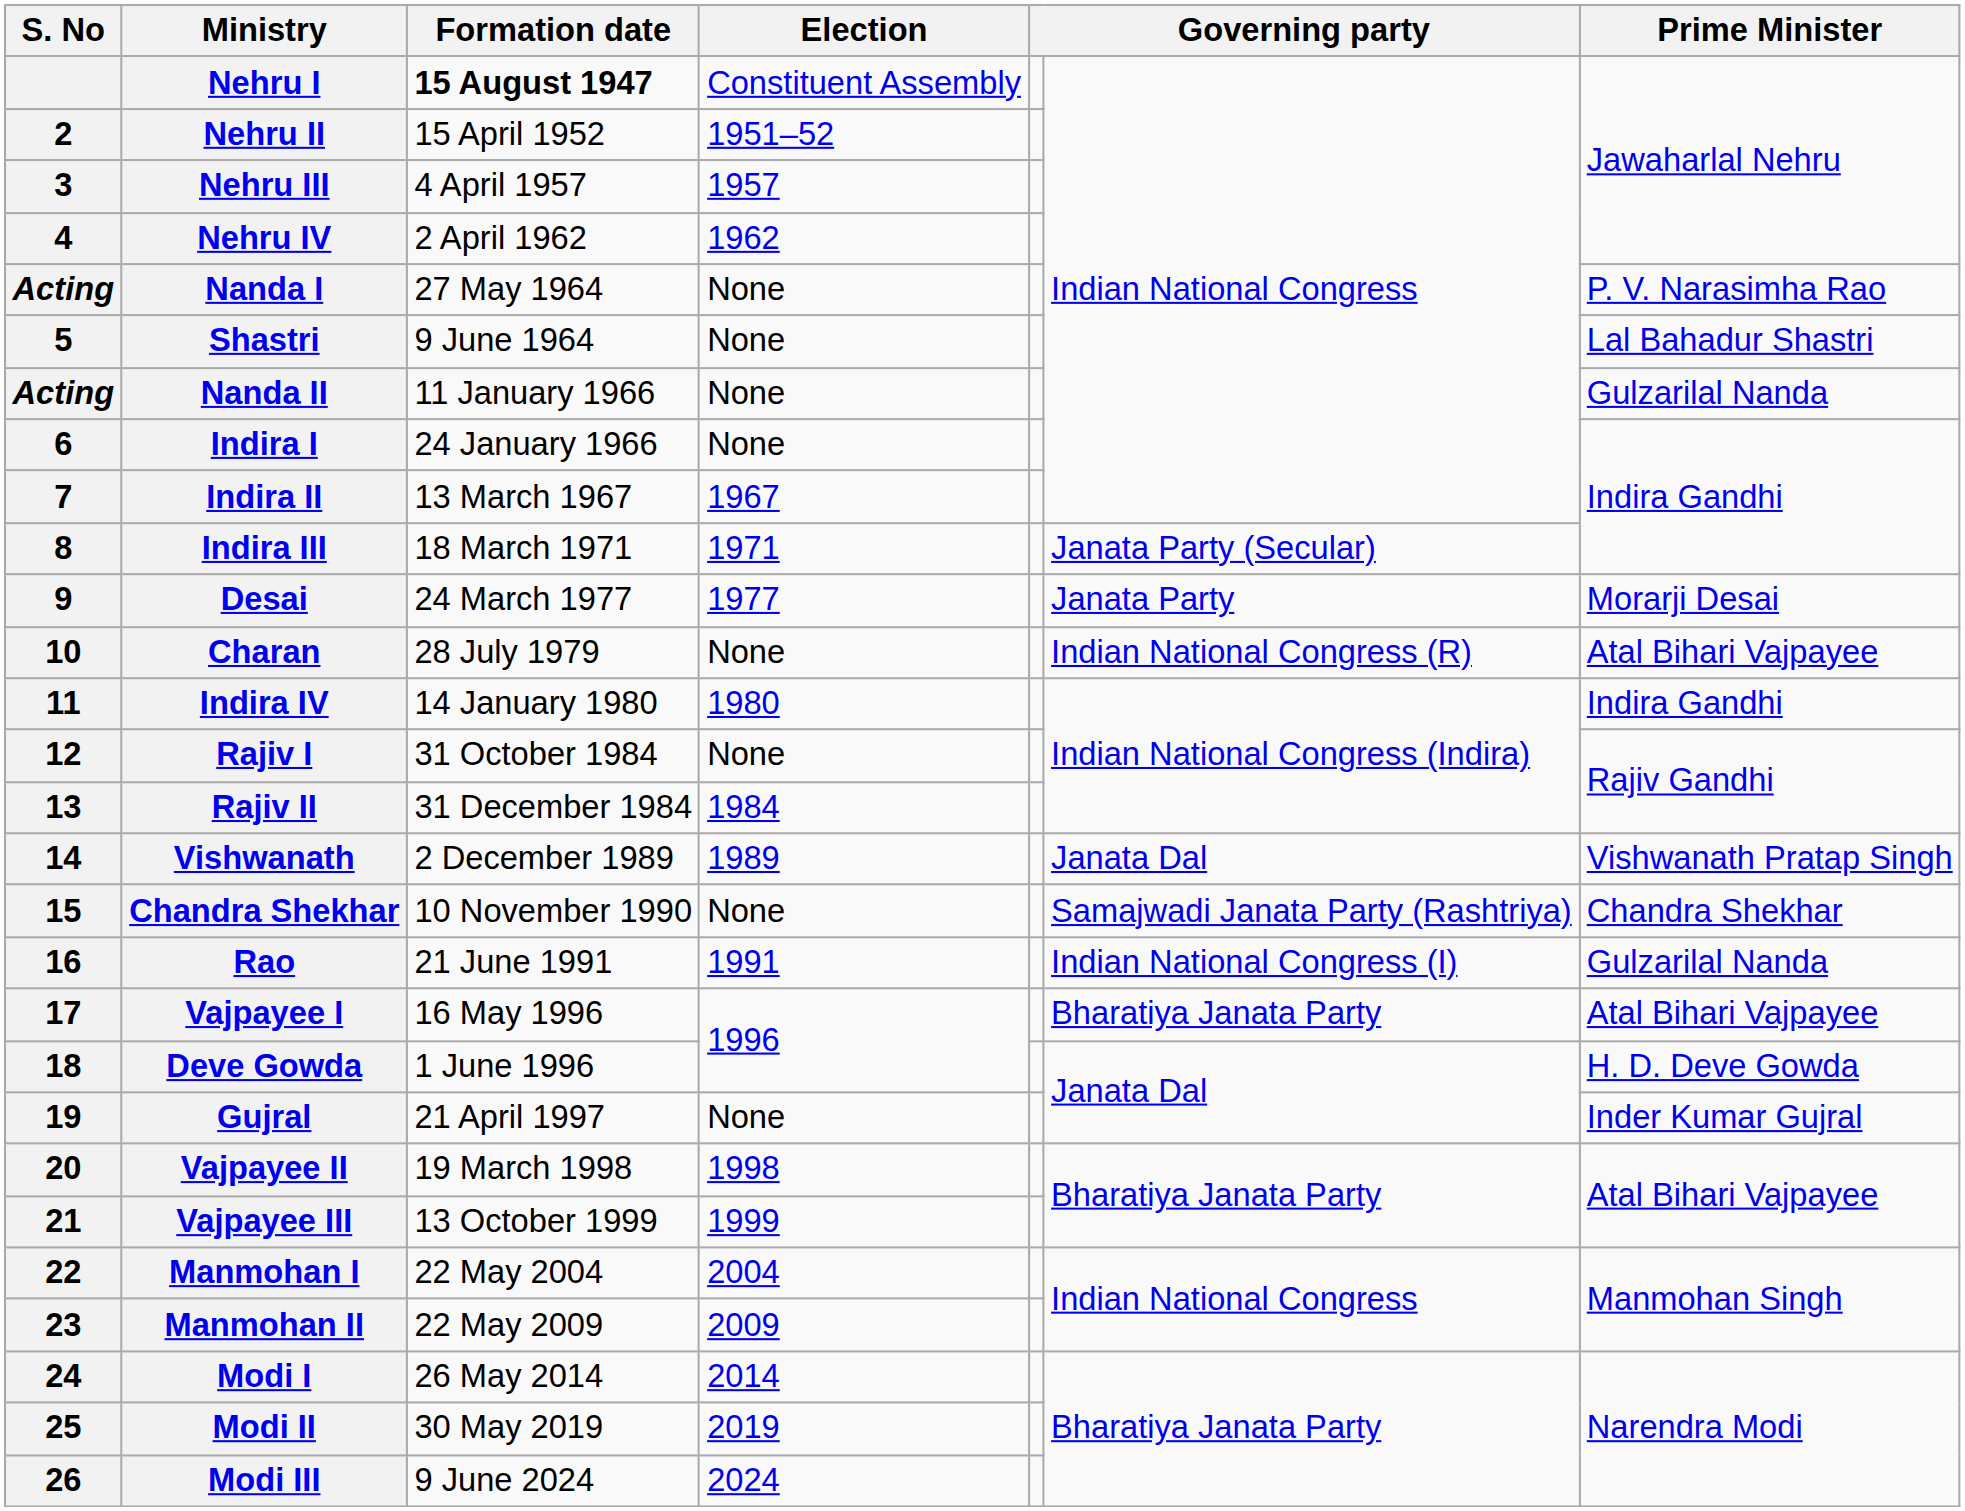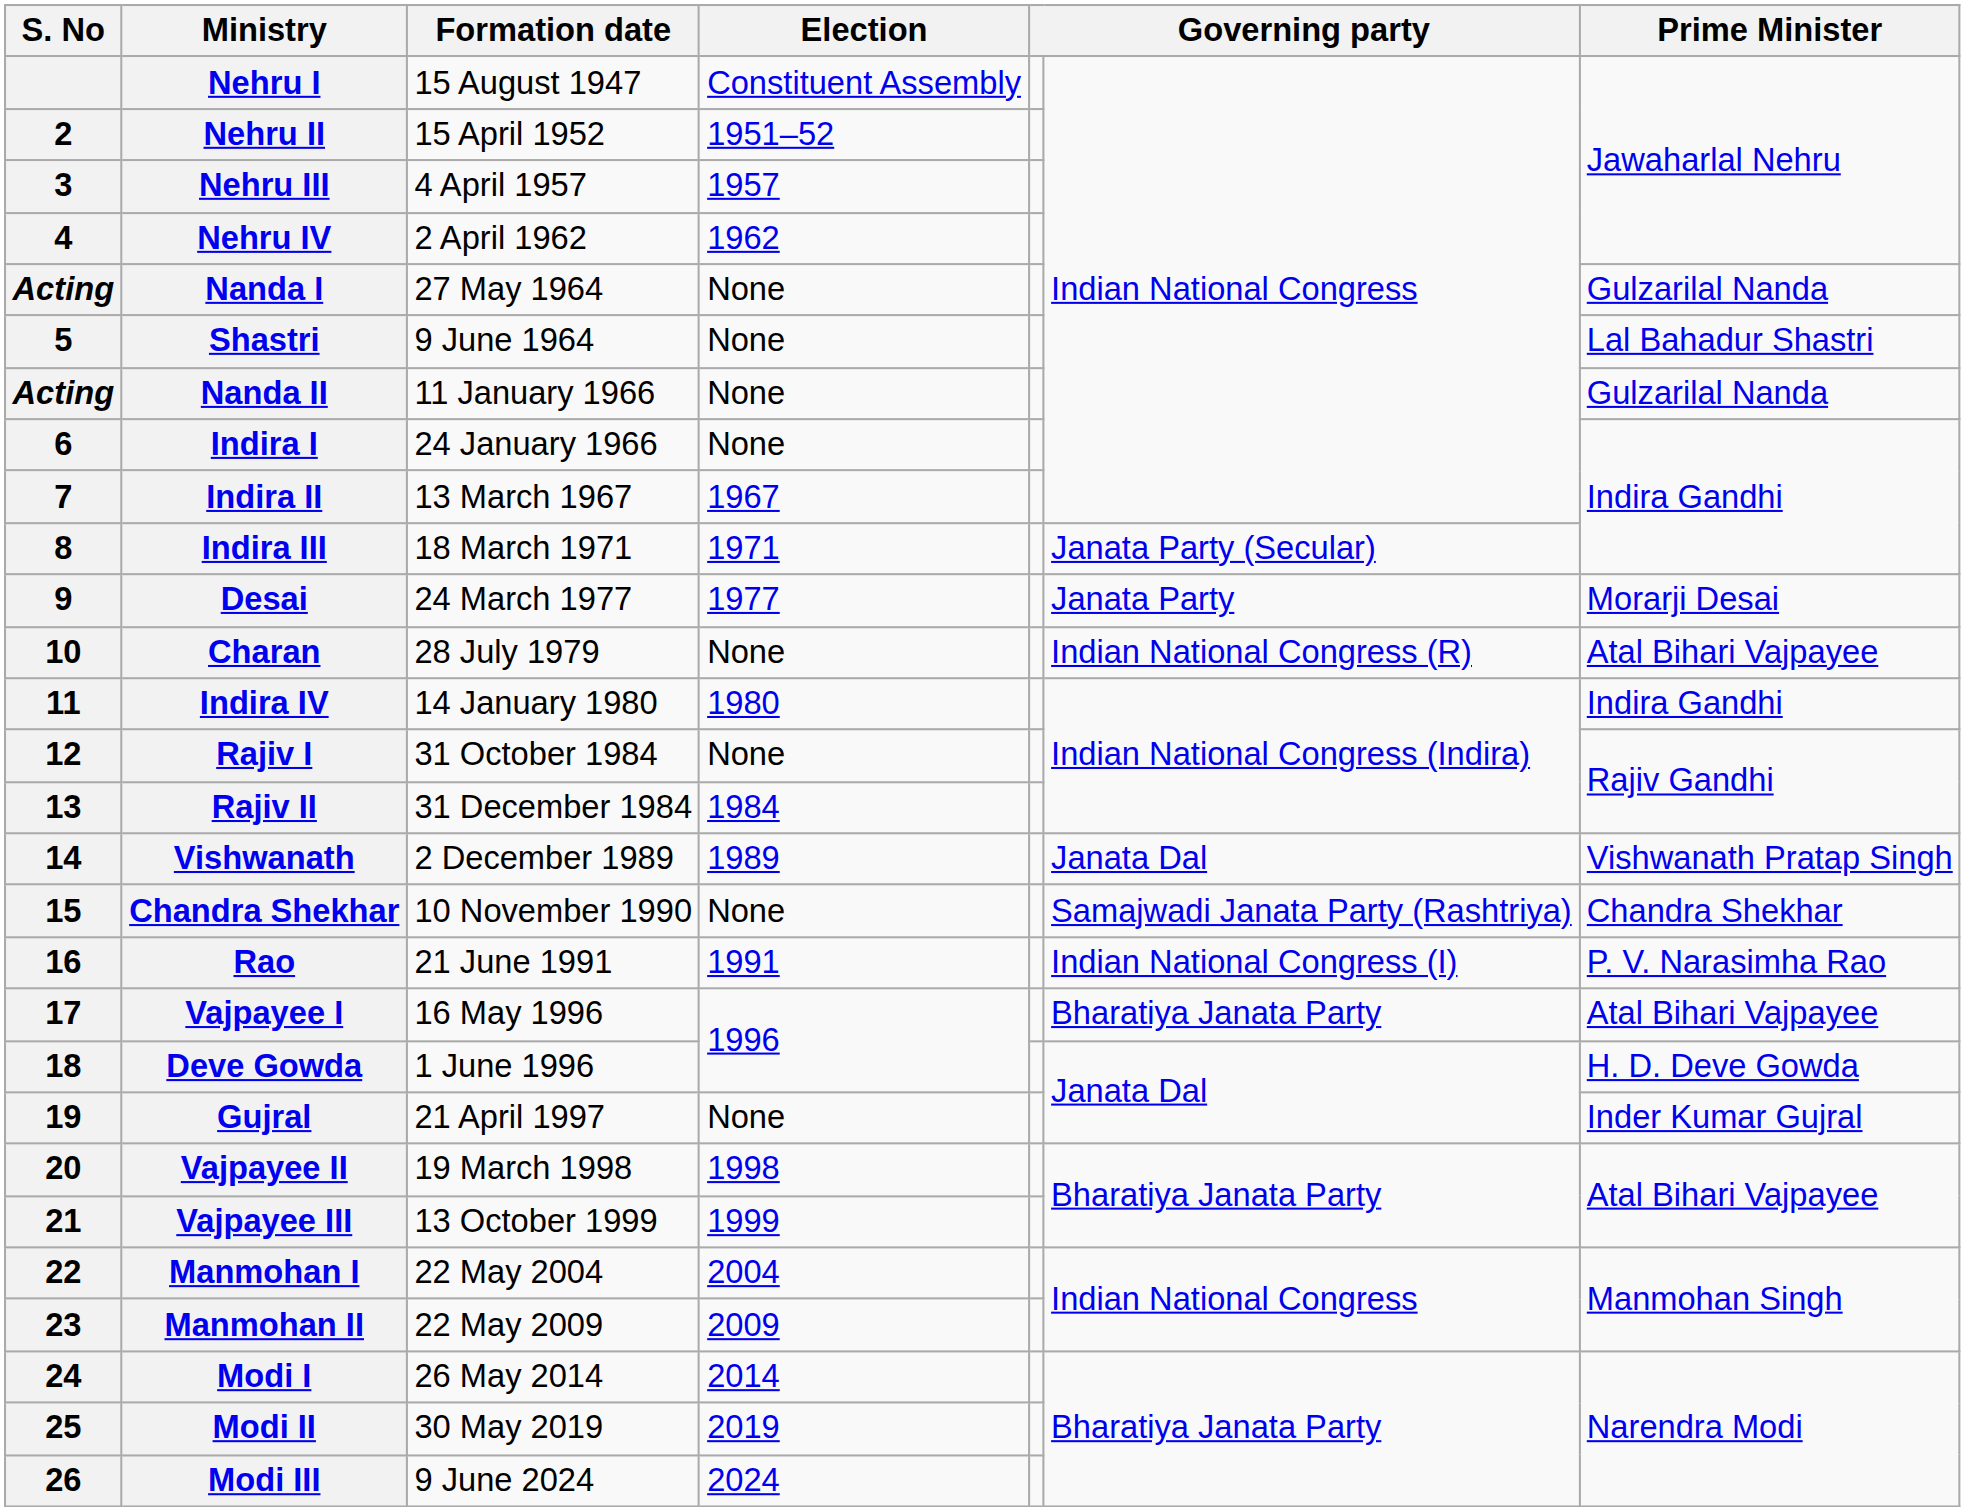(534, 82) bold -> (528, 82) normal
(1736, 289) P. V. Narasimha Rao -> (1707, 289) Gulzarilal Nanda
(1707, 962) Gulzarilal Nanda -> (1736, 962) P. V. Narasimha Rao
